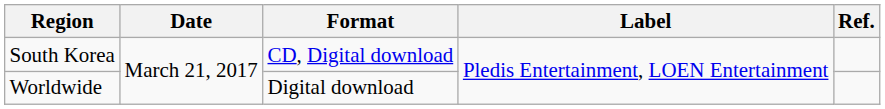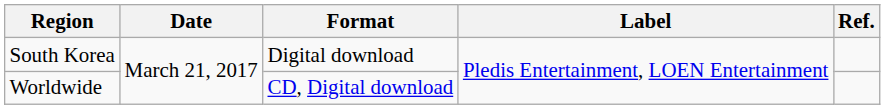(360, 54) CD, Digital download -> (341, 54) Digital download
(341, 87) Digital download -> (360, 87) CD, Digital download
